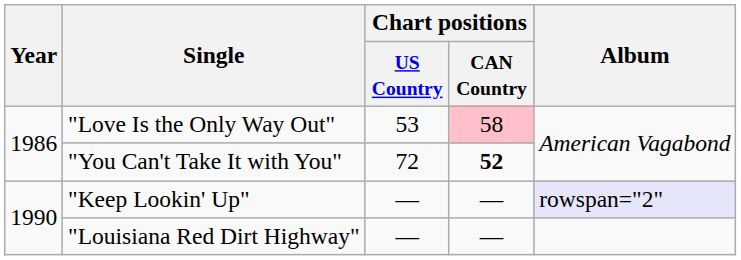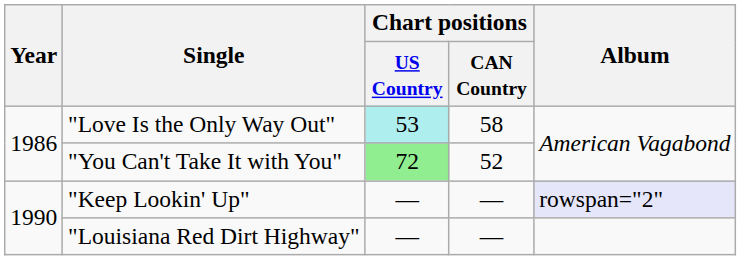(407, 124) no background -> (407, 124) paleturquoise background
(492, 124) pink background -> (492, 124) no background
(407, 161) no background -> (407, 161) lightgreen background
(492, 161) bold -> (492, 161) normal
